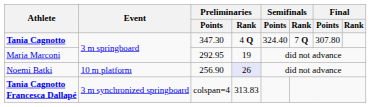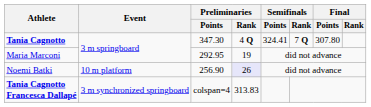(275, 40) 324.40 -> (275, 40) 324.41
